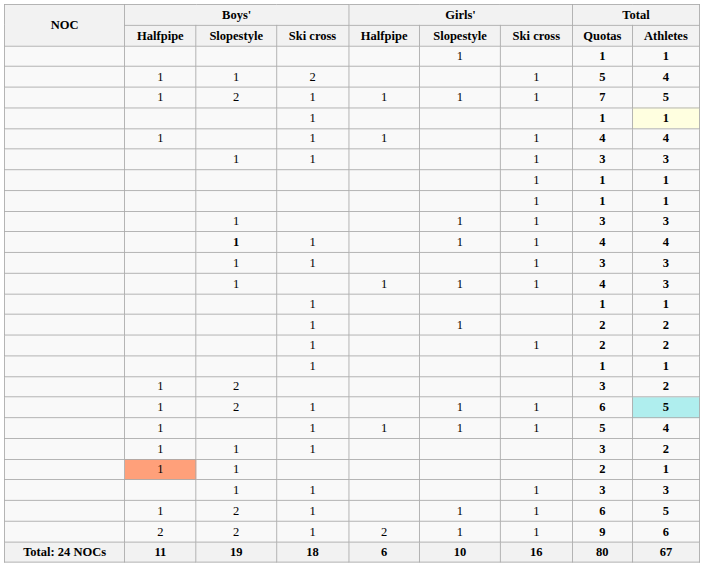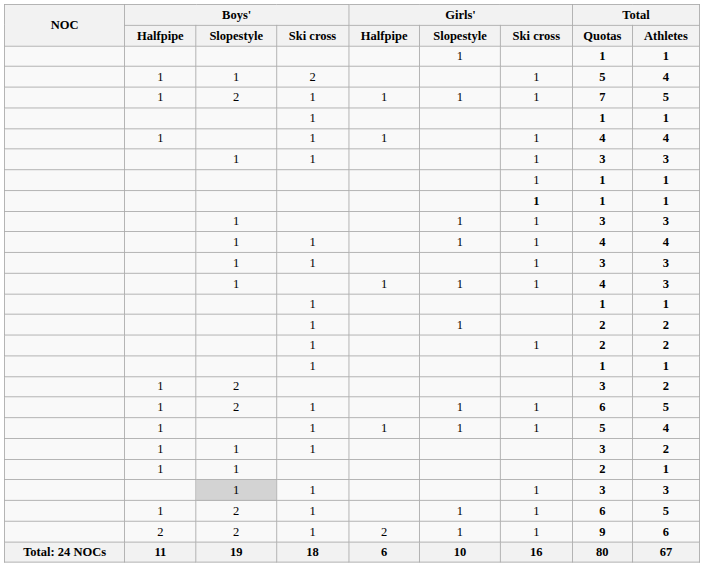(666, 118) lightyellow background -> (666, 118) no background
(536, 201) normal -> (536, 201) bold
(236, 242) bold -> (236, 242) normal
(666, 407) paleturquoise background -> (666, 407) no background
(160, 469) lightsalmon background -> (160, 469) no background
(236, 490) no background -> (236, 490) lightgrey background
